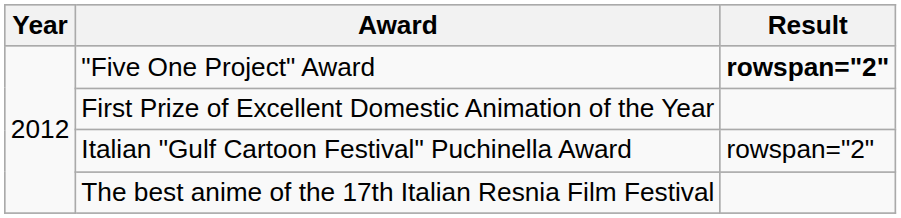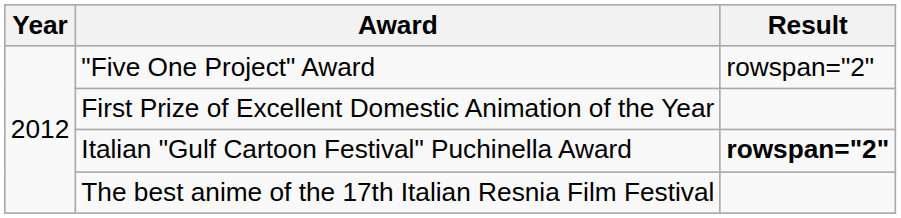(808, 66) bold -> (800, 66) normal
(800, 150) normal -> (808, 150) bold
